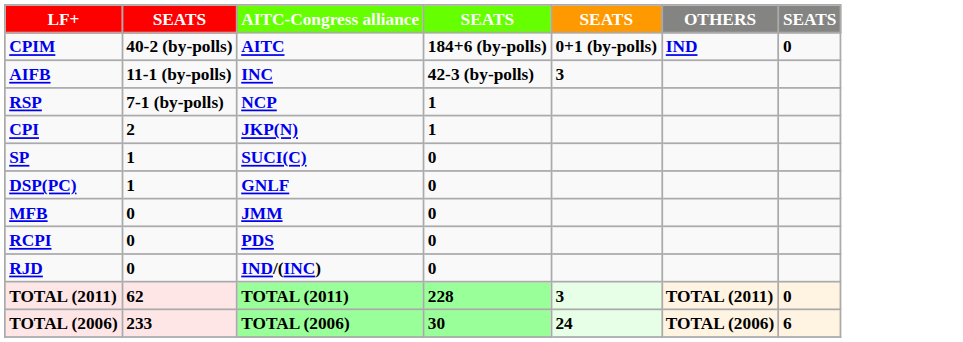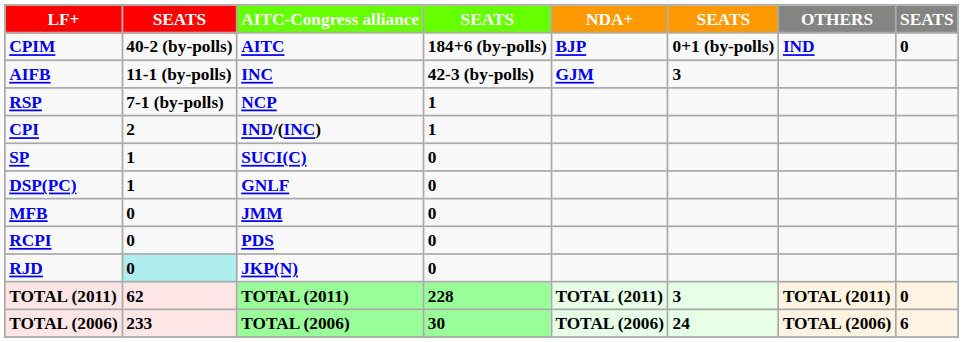+ column: (610, 19)
(270, 129) JKP(N) -> (281, 129) IND/(INC)
(131, 268) no background -> (131, 268) paleturquoise background
(281, 268) IND/(INC) -> (270, 268) JKP(N)
